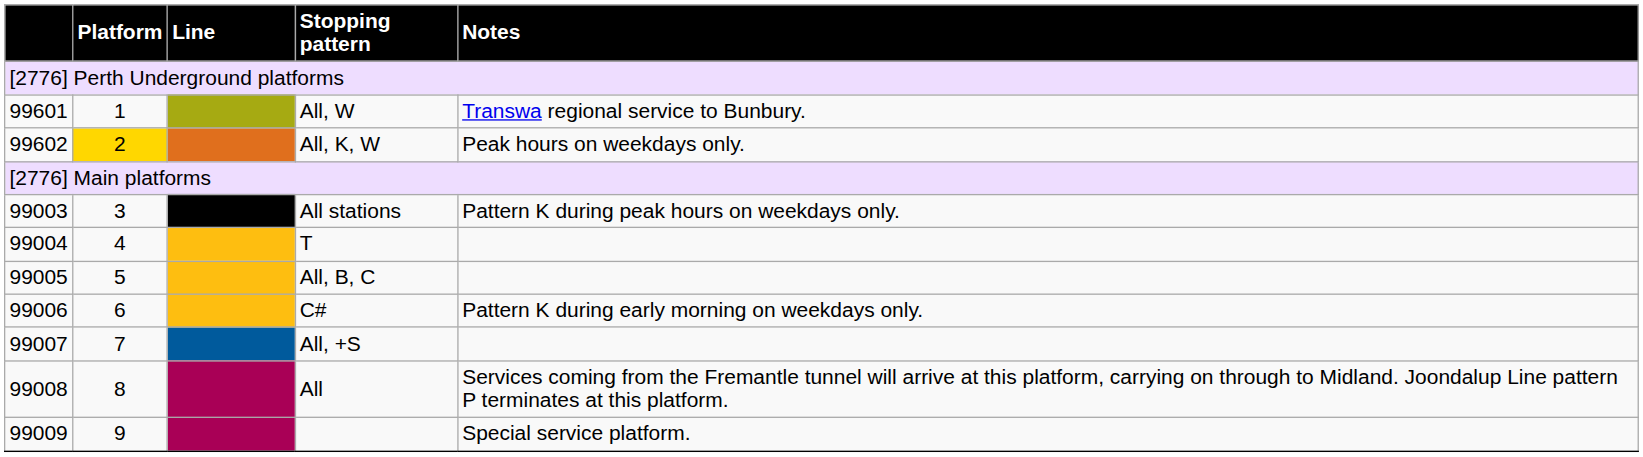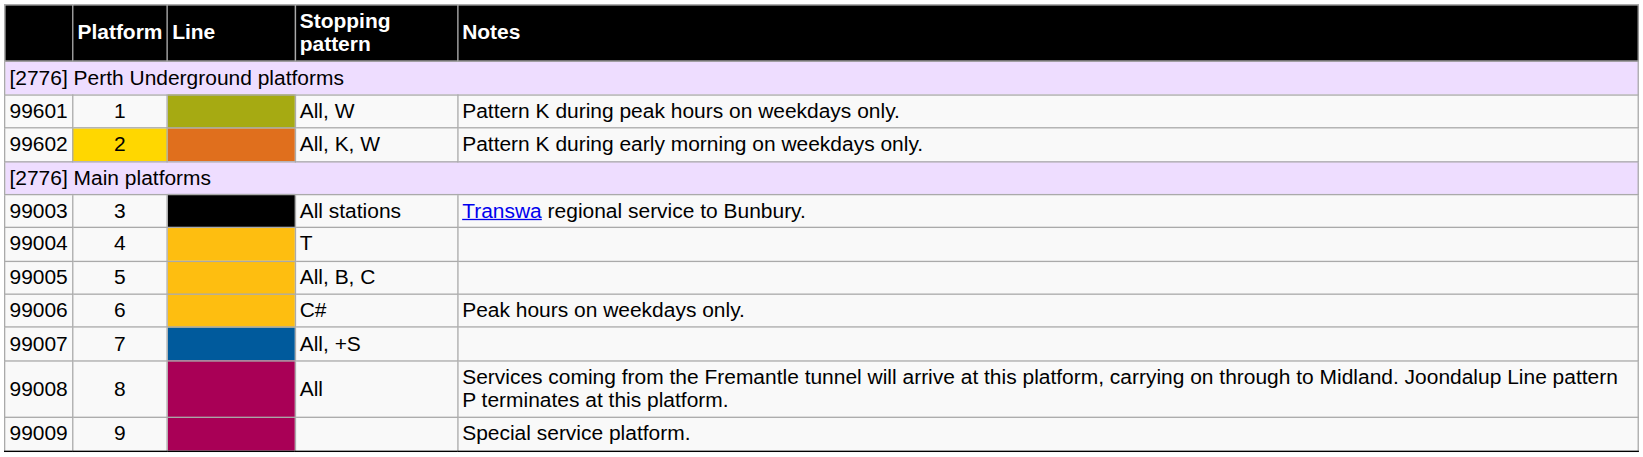(634, 111) Transwa regional service to Bunbury. -> (681, 111) Pattern K during peak hours on weekdays only.
(604, 144) Peak hours on weekdays only. -> (693, 144) Pattern K during early morning on weekdays only.
(681, 210) Pattern K during peak hours on weekdays only. -> (634, 210) Transwa regional service to Bunbury.
(693, 310) Pattern K during early morning on weekdays only. -> (604, 310) Peak hours on weekdays only.
